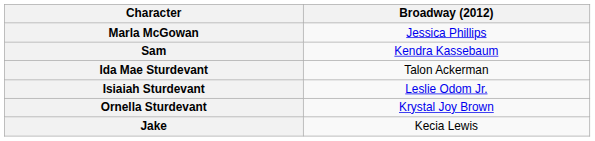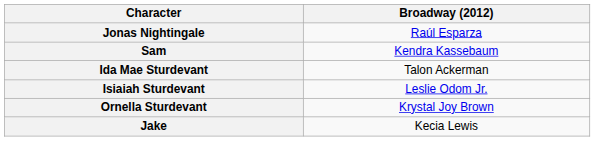+ row: (154, 32)
- row: (154, 32)
